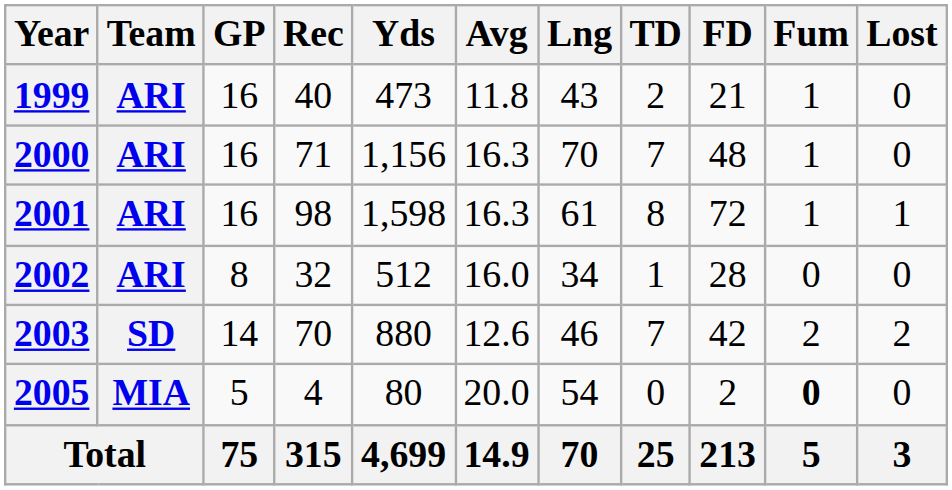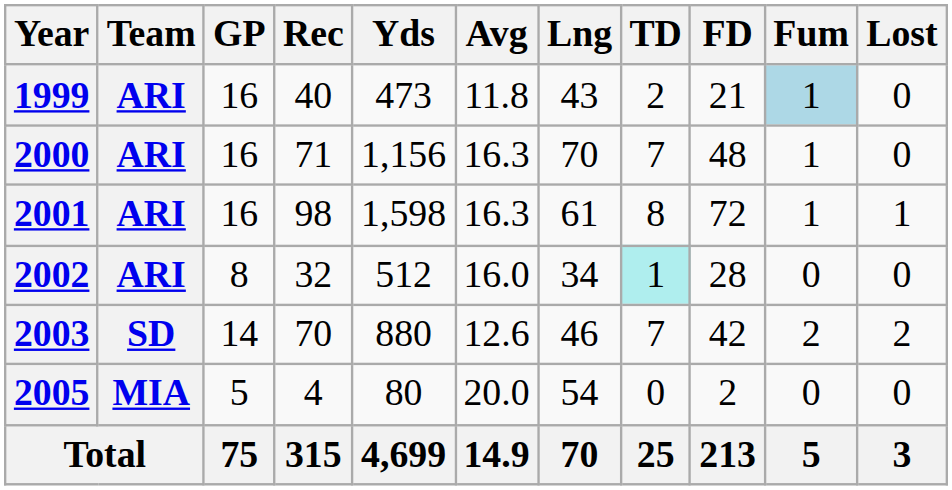(811, 94) no background -> (811, 94) lightblue background
(656, 273) no background -> (656, 273) paleturquoise background
(811, 393) bold -> (811, 393) normal
